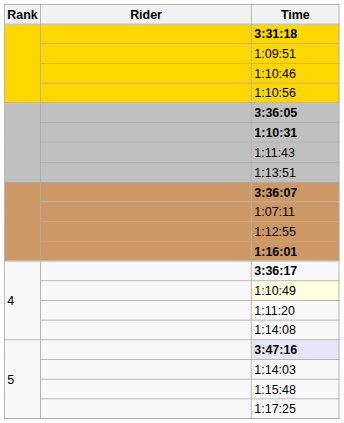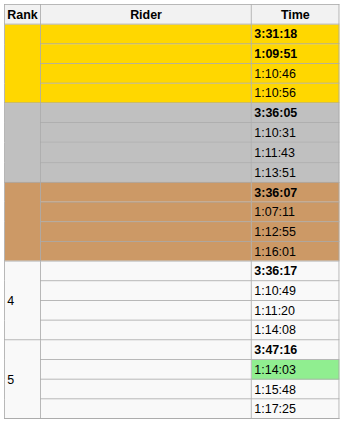(275, 54) normal -> (276, 54) bold
(276, 133) bold -> (275, 133) normal
(276, 251) bold -> (275, 251) normal
(275, 291) lightyellow background -> (275, 291) no background
(276, 350) lavender background -> (276, 350) no background
(275, 370) no background -> (275, 370) lightgreen background
